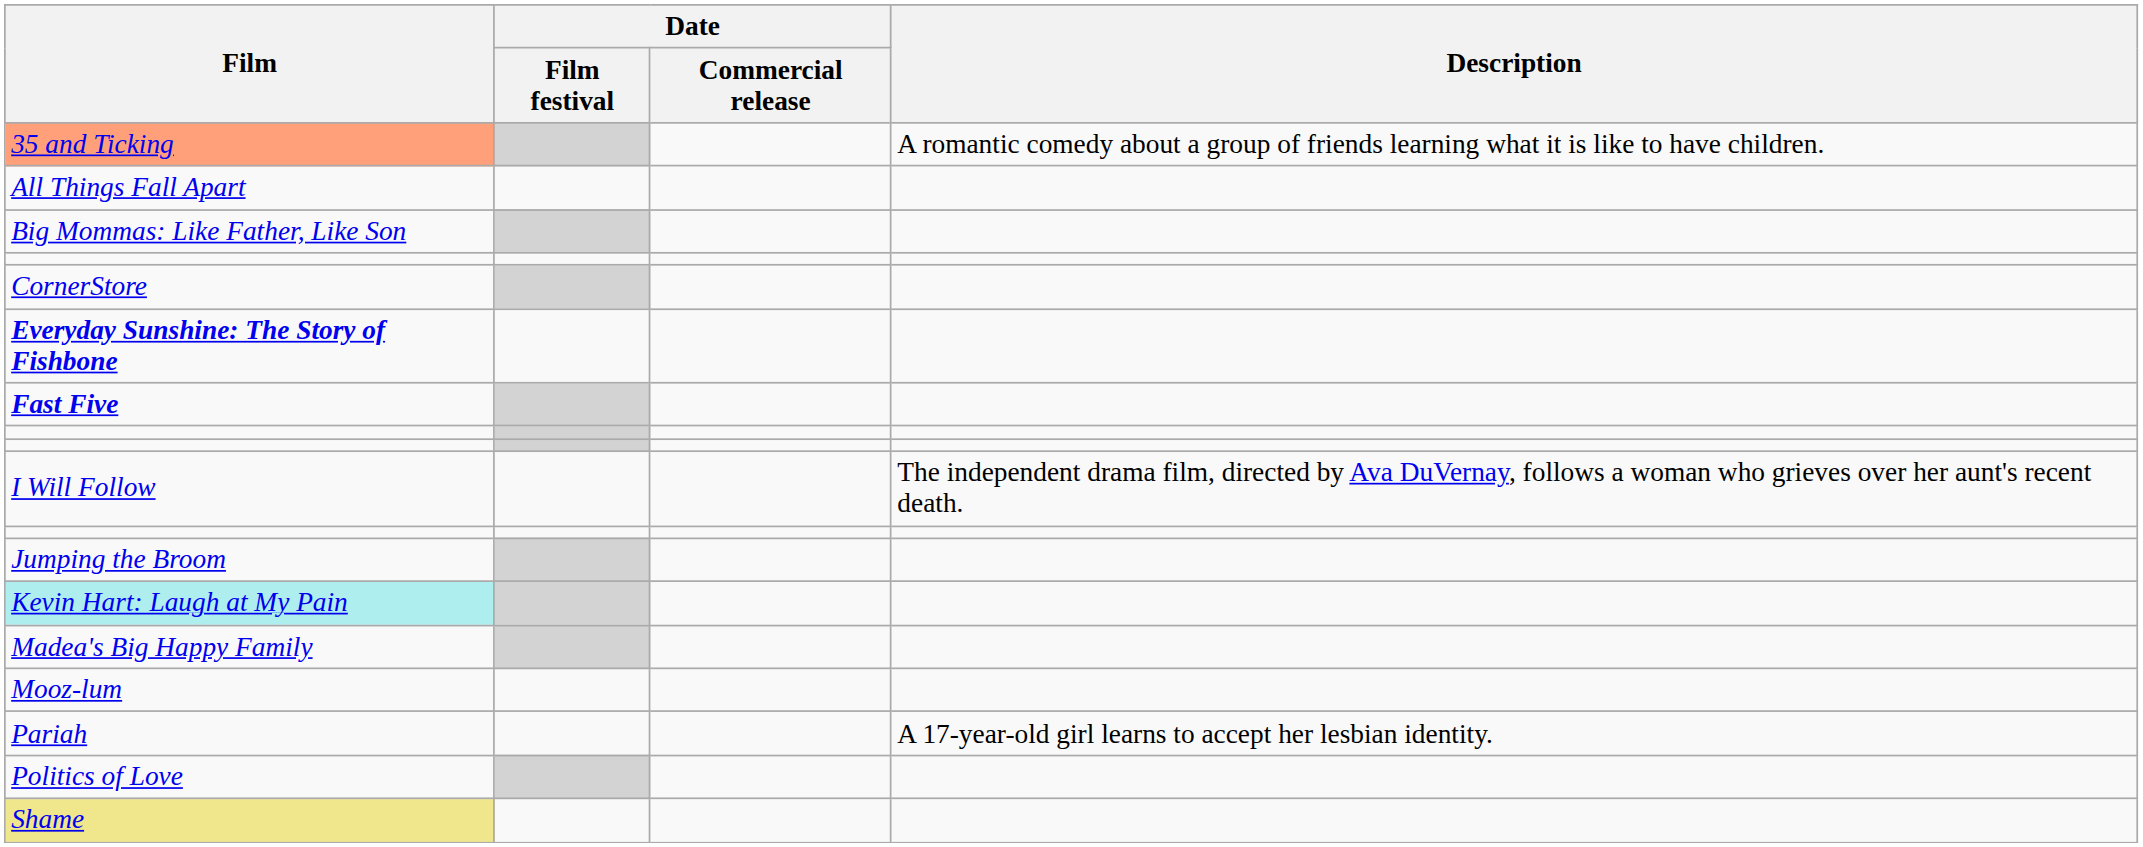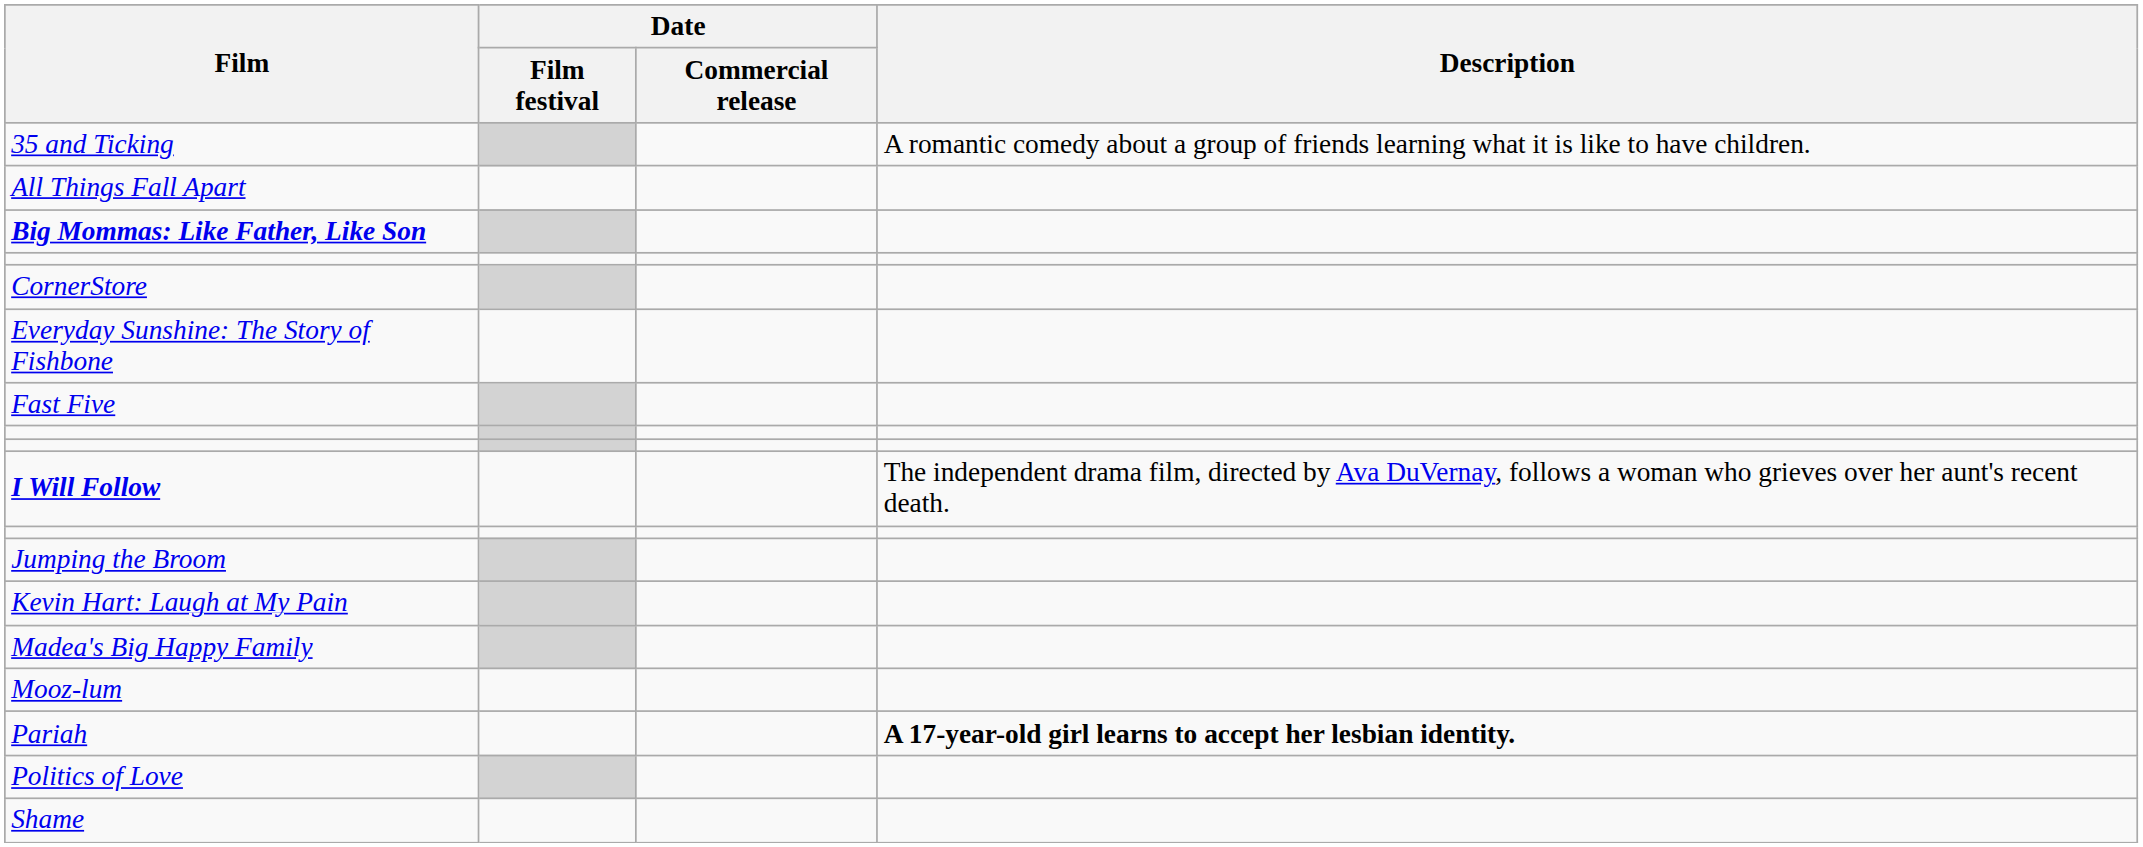(92, 143) lightsalmon background -> (92, 143) no background
(209, 230) normal -> (219, 230) bold
(198, 345) bold -> (190, 345) normal
(65, 404) bold -> (63, 404) normal
(83, 488) normal -> (86, 488) bold
(179, 602) paleturquoise background -> (179, 602) no background
(1195, 733) normal -> (1199, 733) bold
(48, 819) khaki background -> (48, 819) no background
